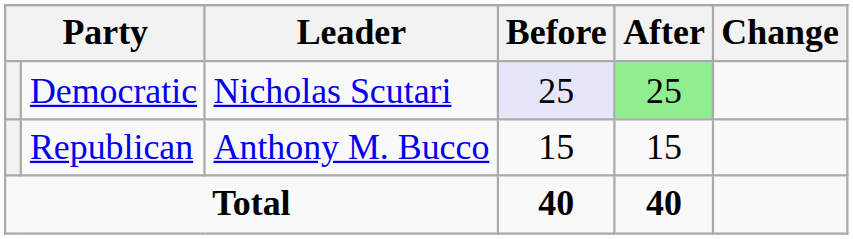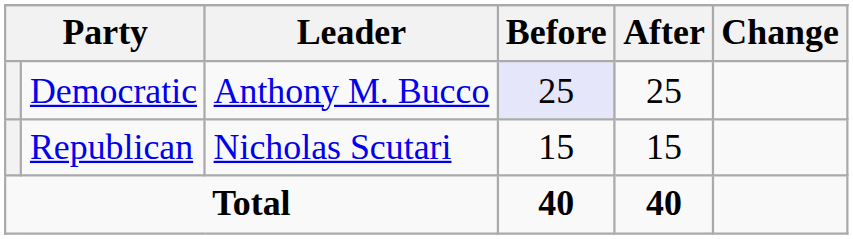(333, 89) Nicholas Scutari -> (351, 89) Anthony M. Bucco
(664, 89) lightgreen background -> (664, 89) no background
(351, 146) Anthony M. Bucco -> (333, 146) Nicholas Scutari
